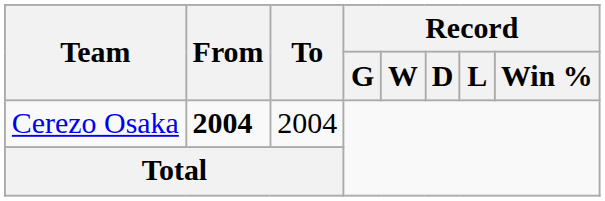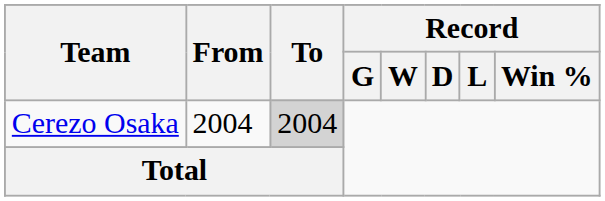(223, 123) bold -> (223, 123) normal
(307, 123) no background -> (307, 123) lightgrey background
